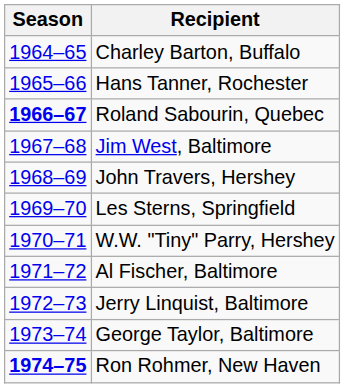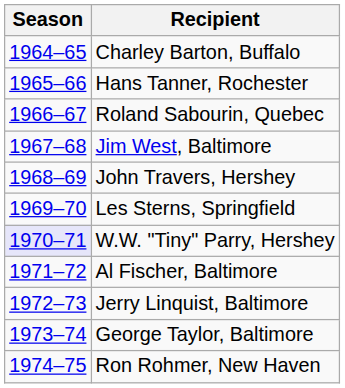(48, 114) bold -> (48, 114) normal
(48, 240) no background -> (48, 240) lavender background
(48, 366) bold -> (48, 366) normal
